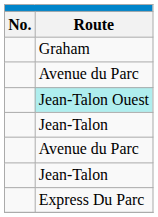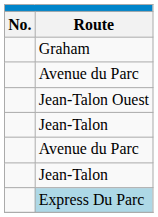(94, 99) paleturquoise background -> (94, 99) no background
(92, 200) no background -> (92, 200) lightblue background
